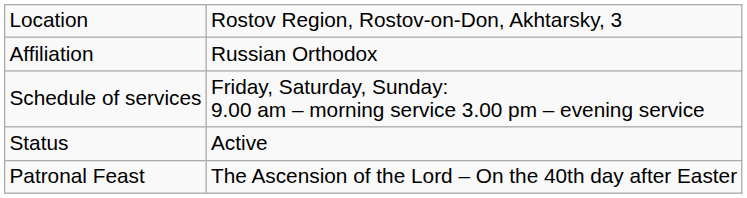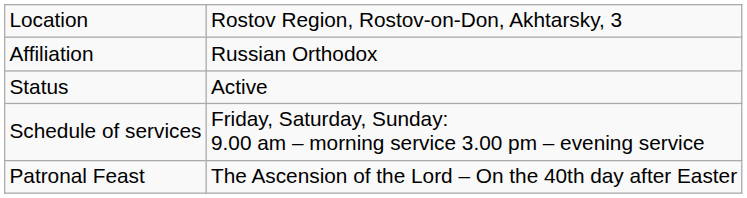rows swapped: (39, 143) <-> (105, 98)
